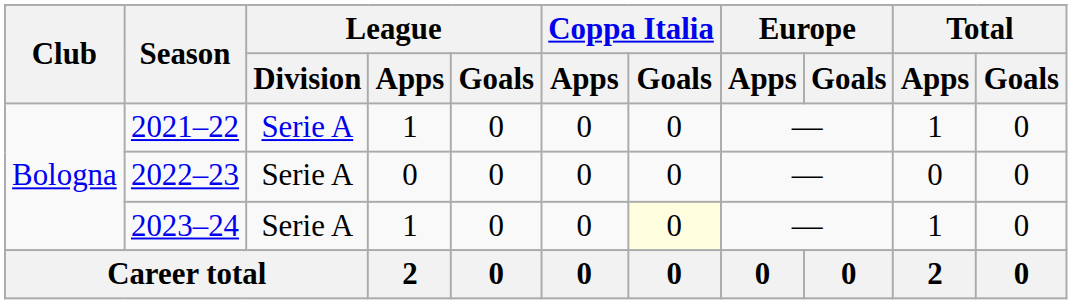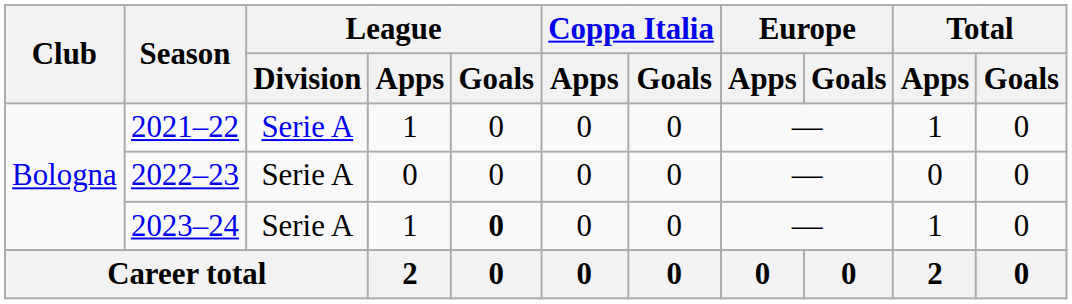(496, 224) normal -> (496, 224) bold
(674, 224) lightyellow background -> (674, 224) no background
